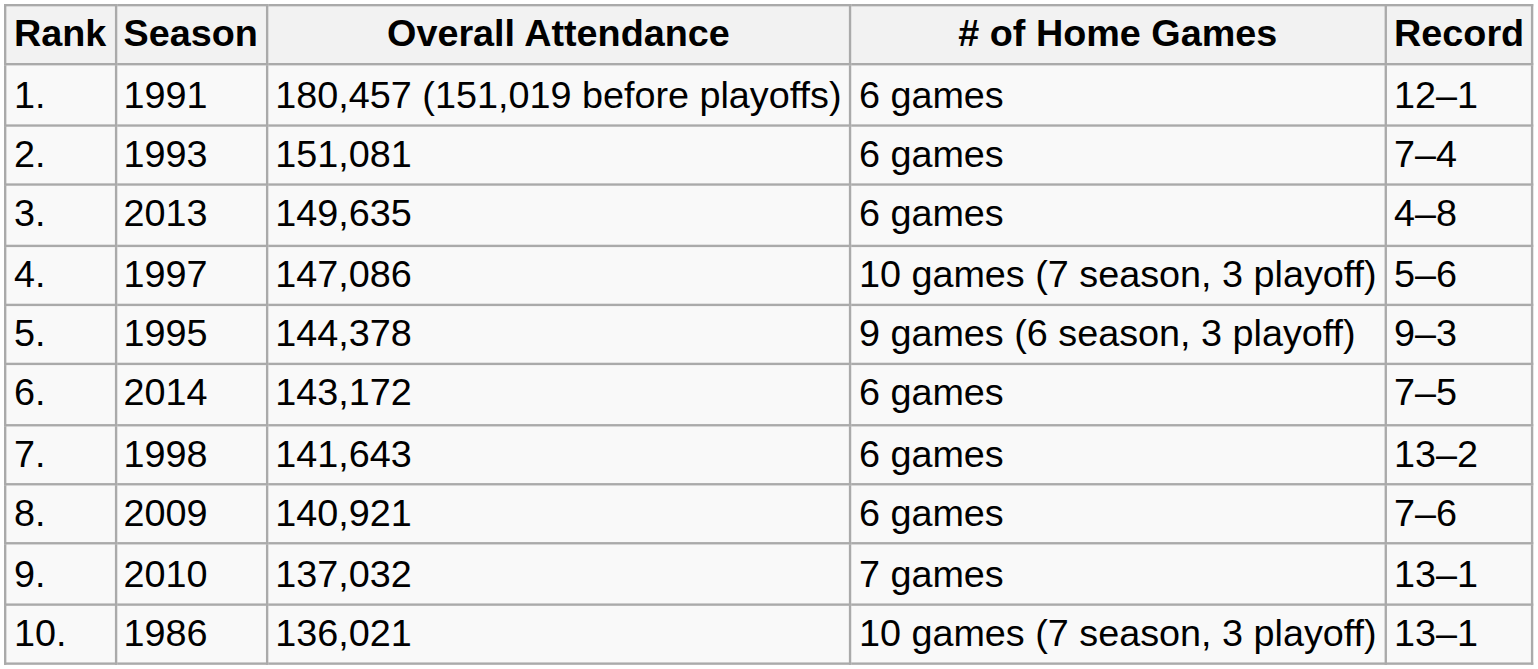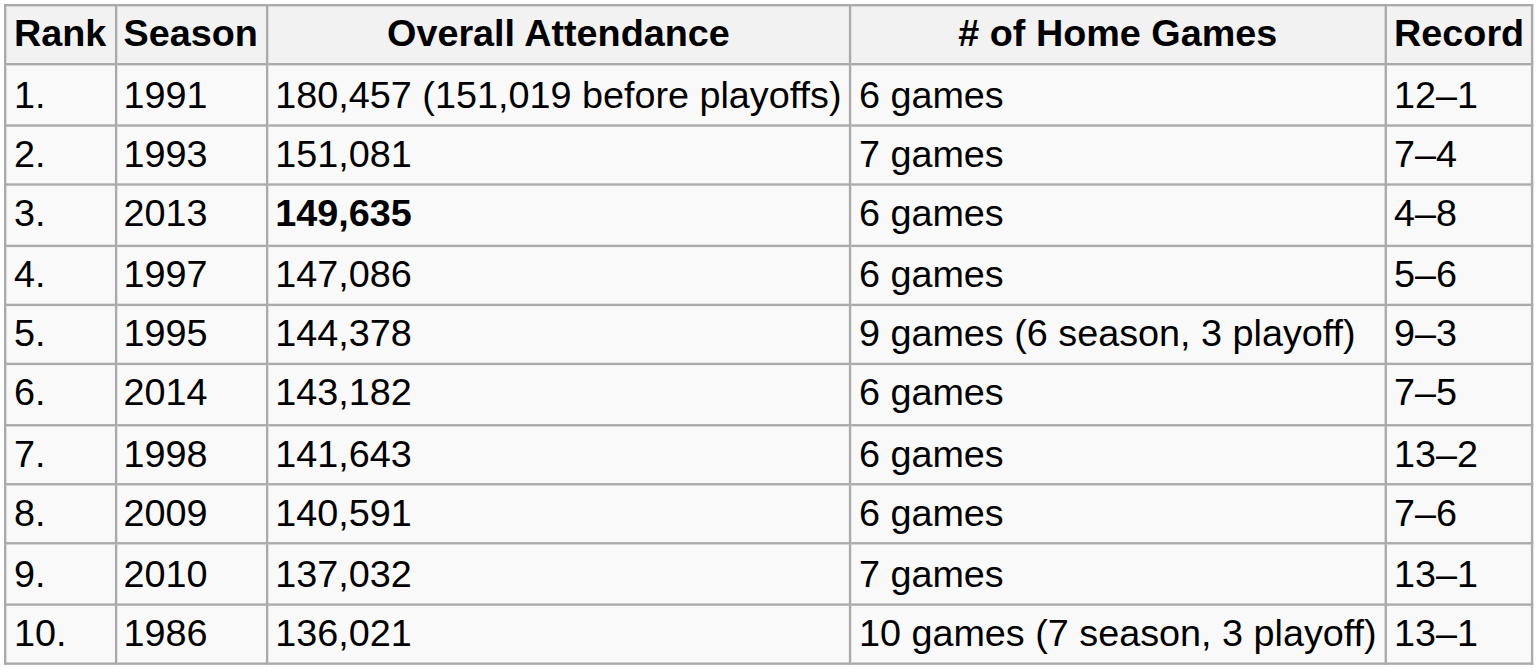(931, 154) 6 games -> (931, 154) 7 games
(344, 214) normal -> (344, 214) bold
(1118, 273) 10 games (7 season, 3 playoff) -> (931, 273) 6 games
(344, 393) 143,172 -> (344, 393) 143,182
(344, 513) 140,921 -> (344, 513) 140,591
